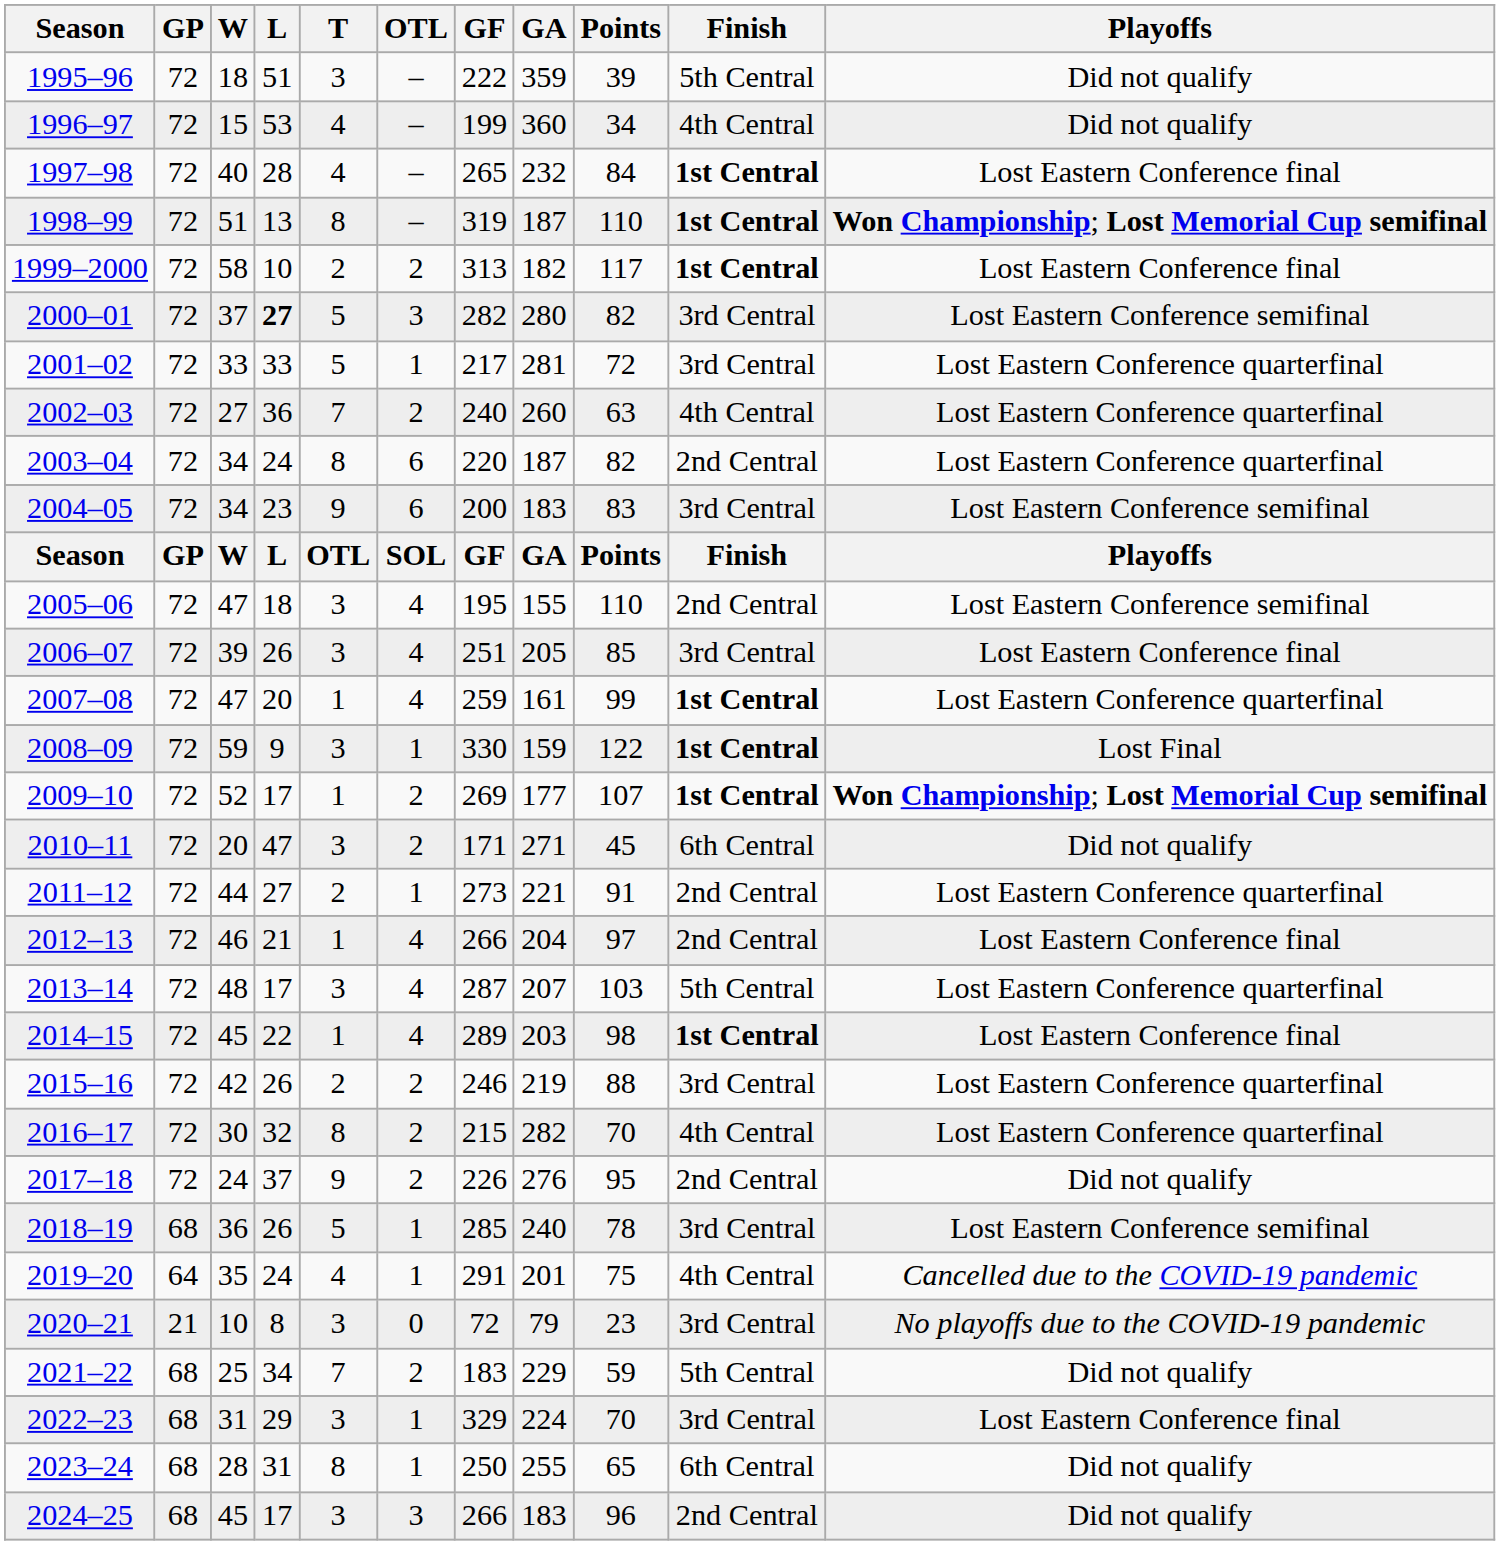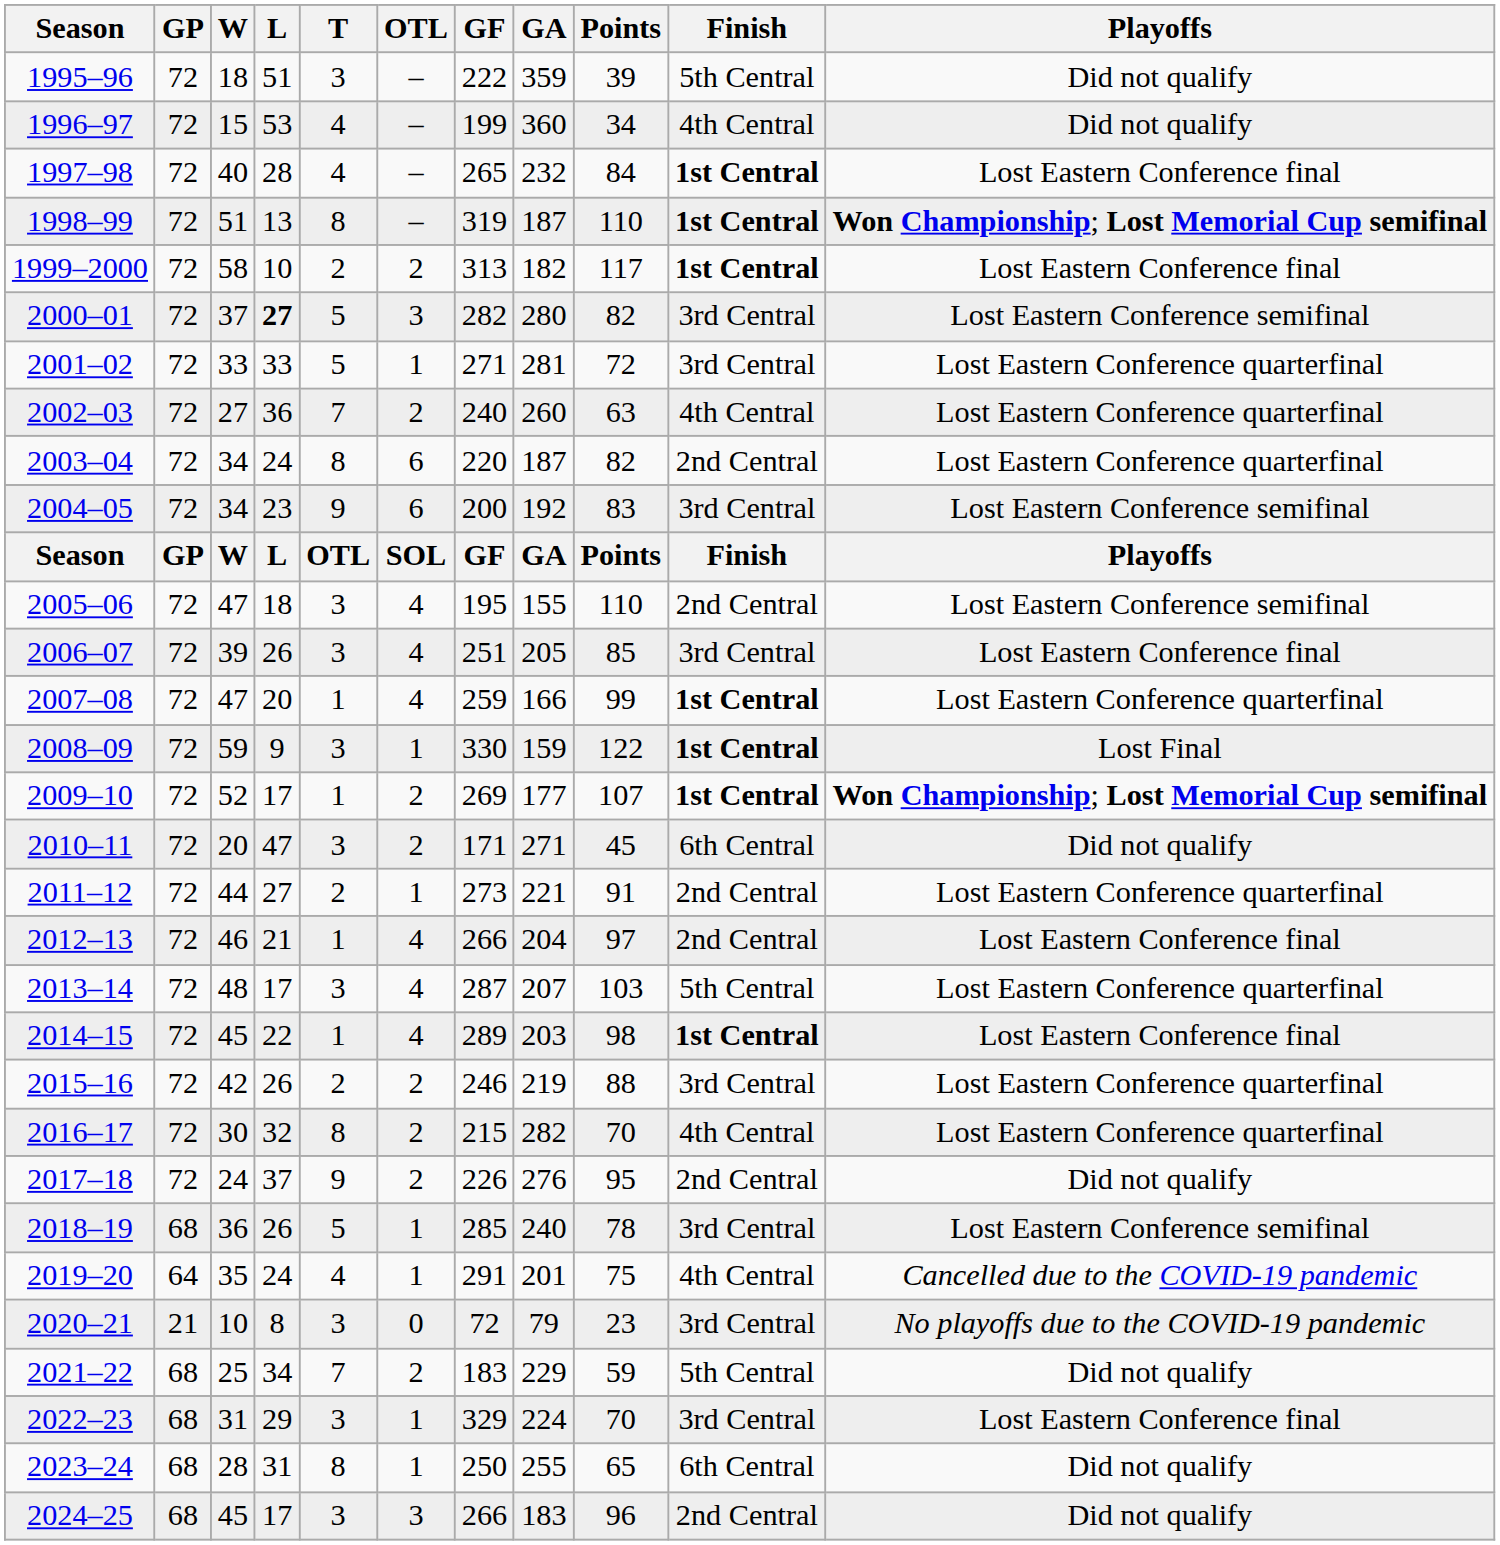(485, 364) 217 -> (485, 364) 271
(544, 508) 183 -> (544, 508) 192
(544, 699) 161 -> (544, 699) 166
